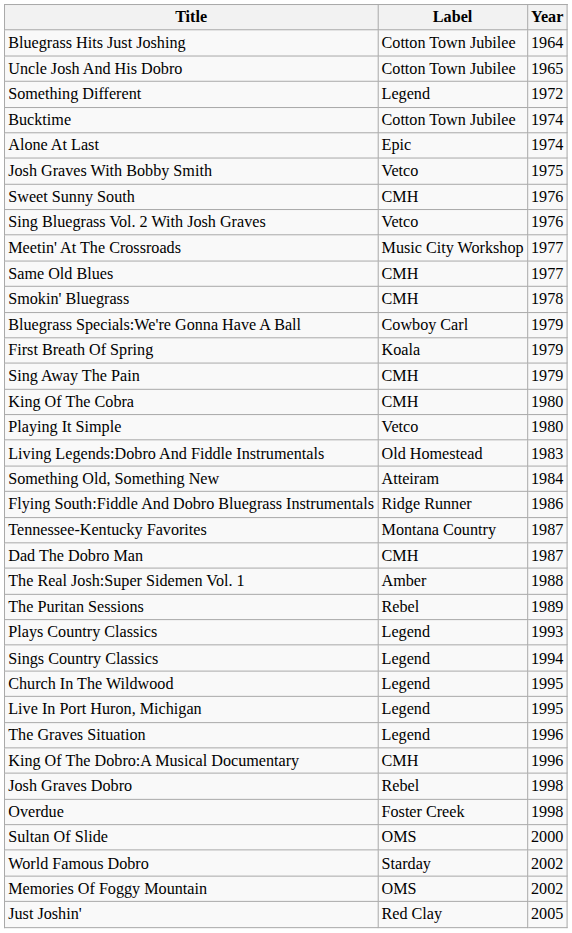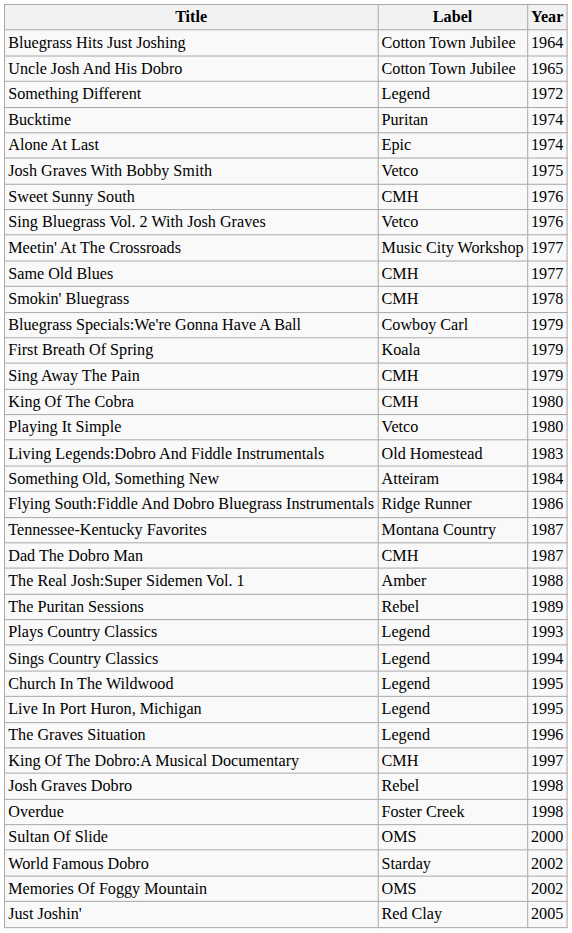(449, 119) Cotton Town Jubilee -> (405, 119) Puritan
(547, 760) 1996 -> (547, 760) 1997
